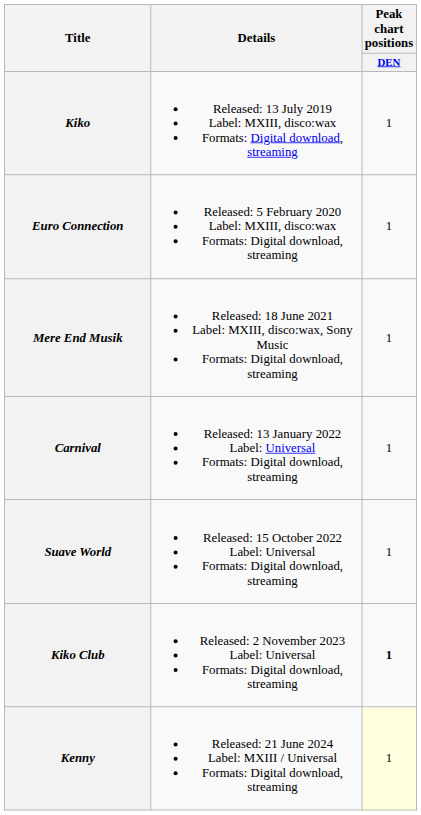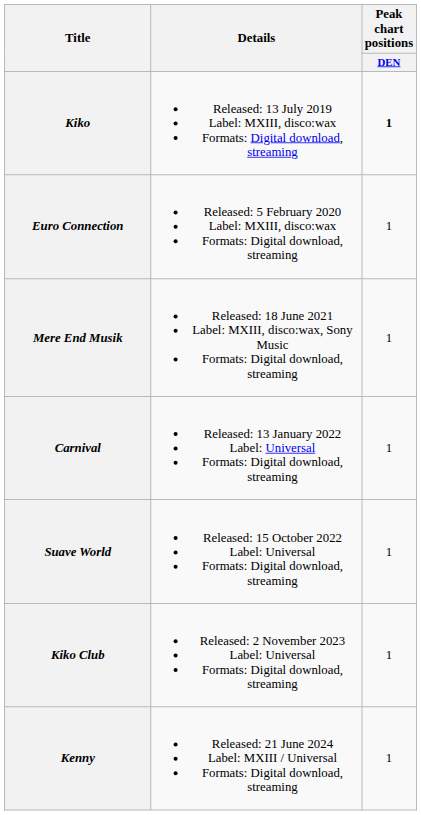(389, 123) normal -> (389, 123) bold
(389, 655) bold -> (389, 655) normal
(389, 758) lightyellow background -> (389, 758) no background
